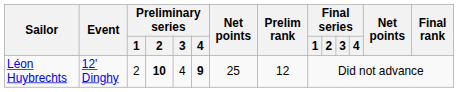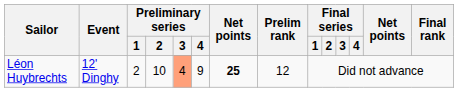(159, 71) bold -> (159, 71) normal
(182, 71) no background -> (182, 71) lightsalmon background
(200, 71) bold -> (200, 71) normal
(233, 71) normal -> (233, 71) bold
